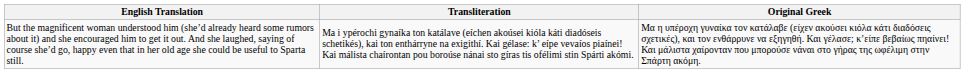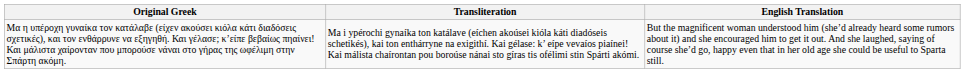columns swapped: (800, 12) <-> (162, 12)
